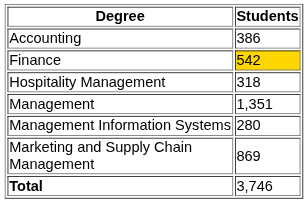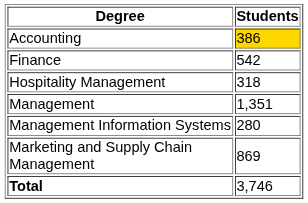(249, 38) no background -> (249, 38) gold background
(249, 60) gold background -> (249, 60) no background
